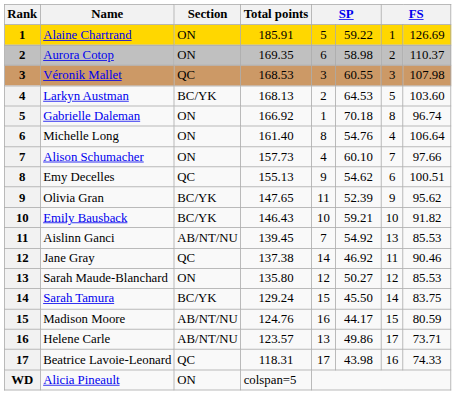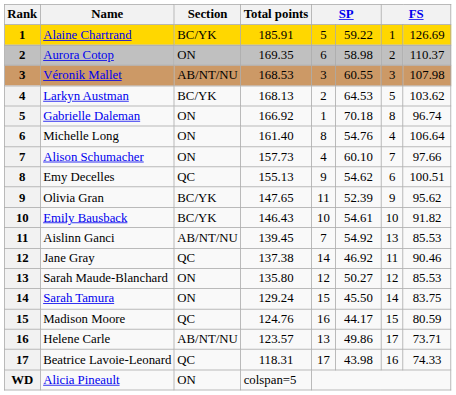(187, 34) ON -> (197, 34) BC/YK
(186, 75) QC -> (208, 75) AB/NT/NU
(427, 95) 103.60 -> (427, 95) 103.62
(358, 217) 59.21 -> (358, 217) 54.61
(197, 298) BC/YK -> (187, 298) ON
(208, 319) AB/NT/NU -> (186, 319) QC
